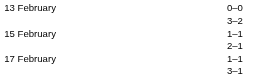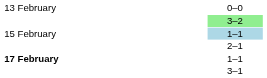(235, 21) no background -> (235, 21) lightgreen background
(235, 33) no background -> (235, 33) lightblue background
(30, 59) normal -> (31, 59) bold
